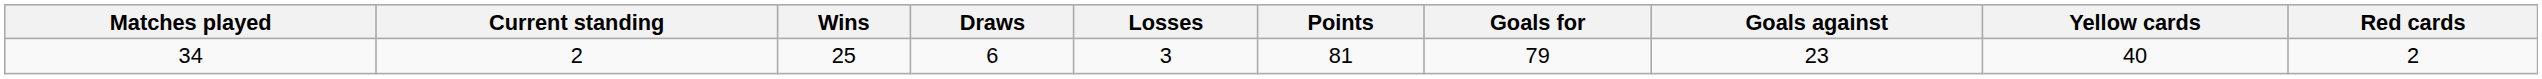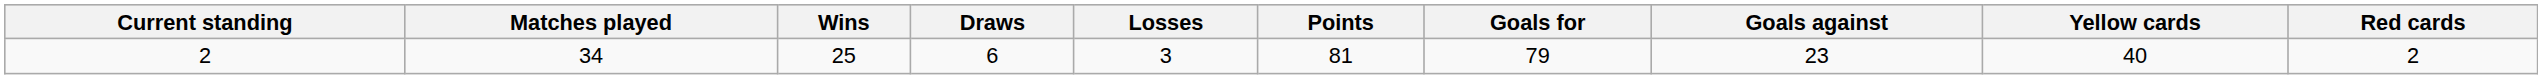columns swapped: (577, 22) <-> (191, 22)
